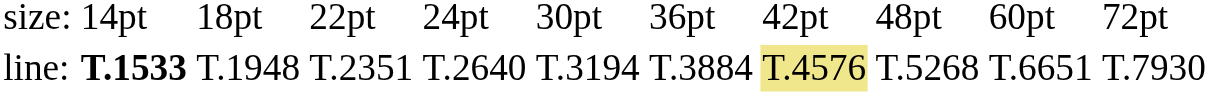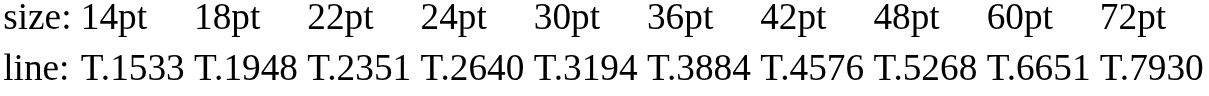(134, 67) bold -> (133, 67) normal
(814, 67) khaki background -> (812, 67) no background
